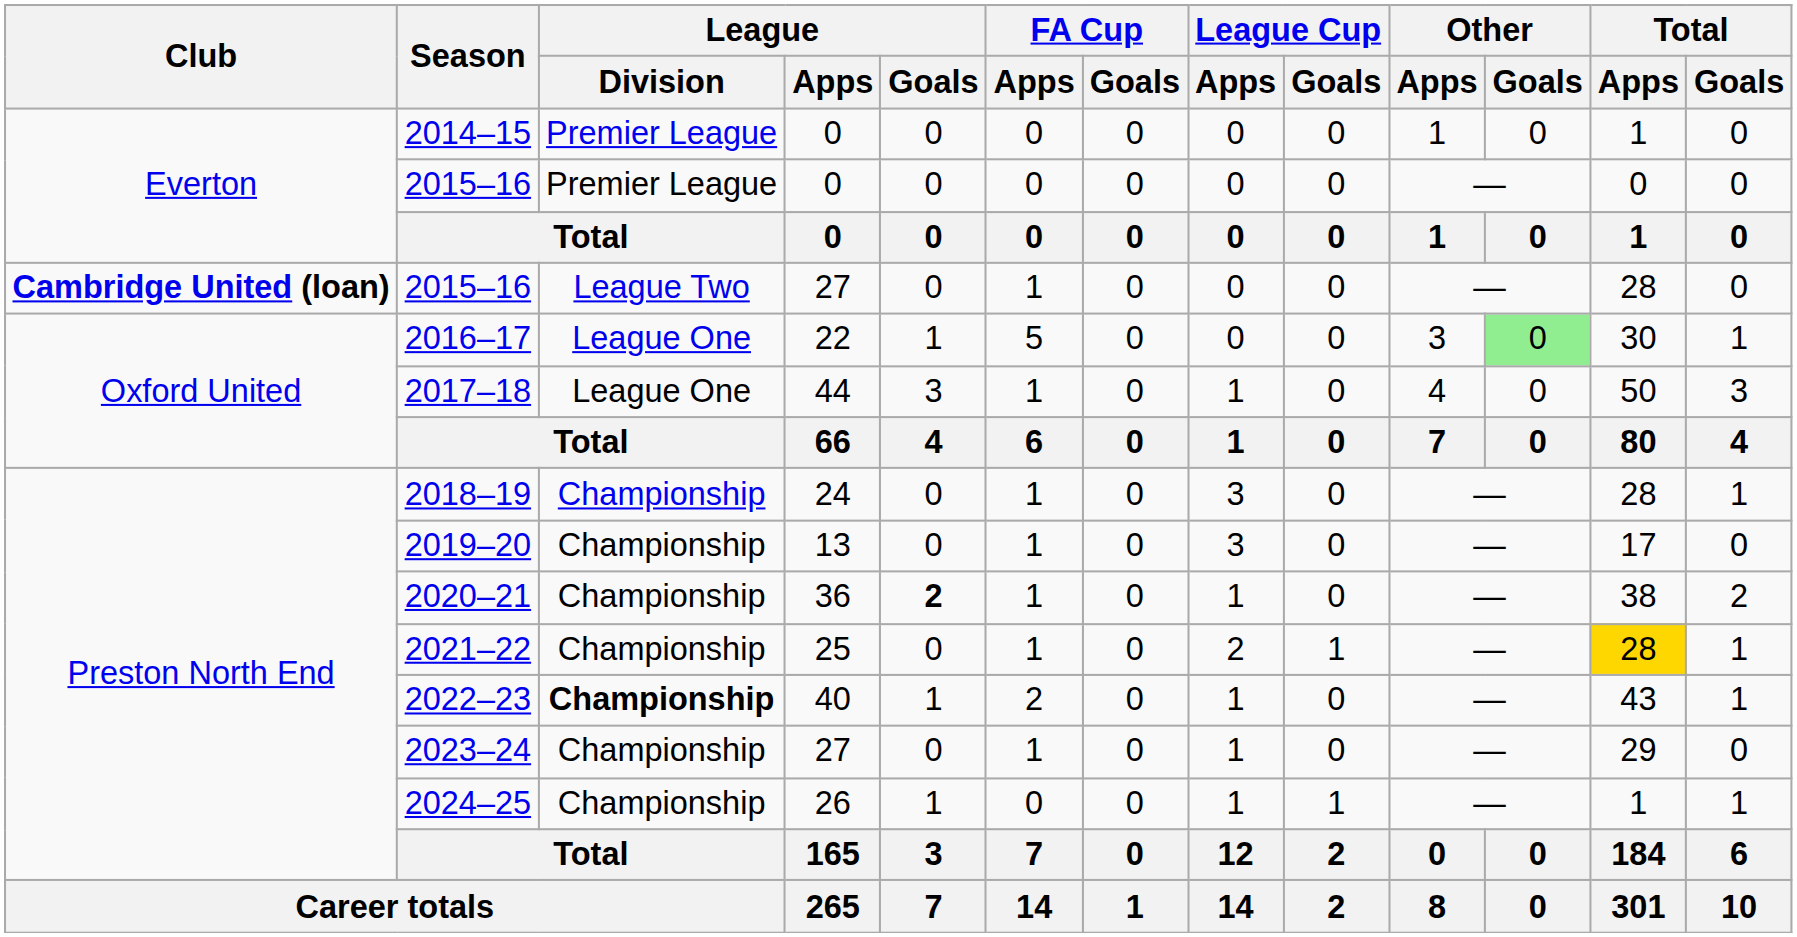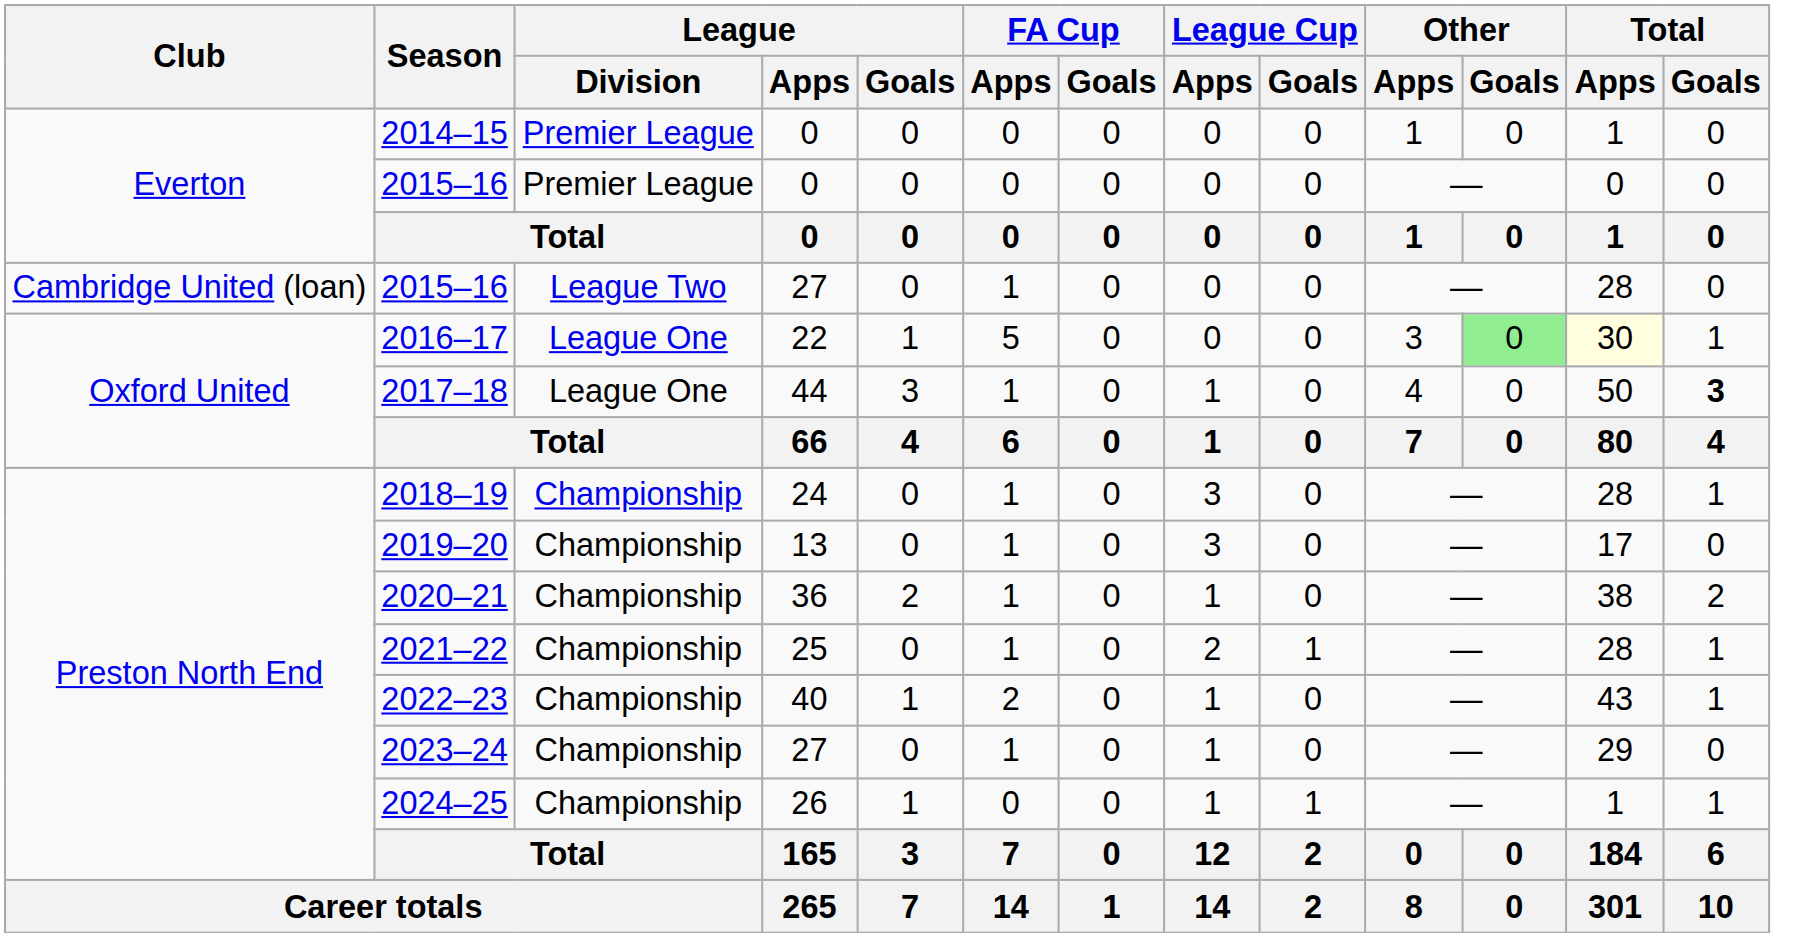(201, 287) bold -> (189, 287) normal
(1638, 339) no background -> (1615, 339) lightyellow background
(1739, 390) normal -> (1716, 390) bold
(933, 596) bold -> (910, 596) normal
(1638, 648) gold background -> (1615, 648) no background
(662, 699) bold -> (638, 699) normal
